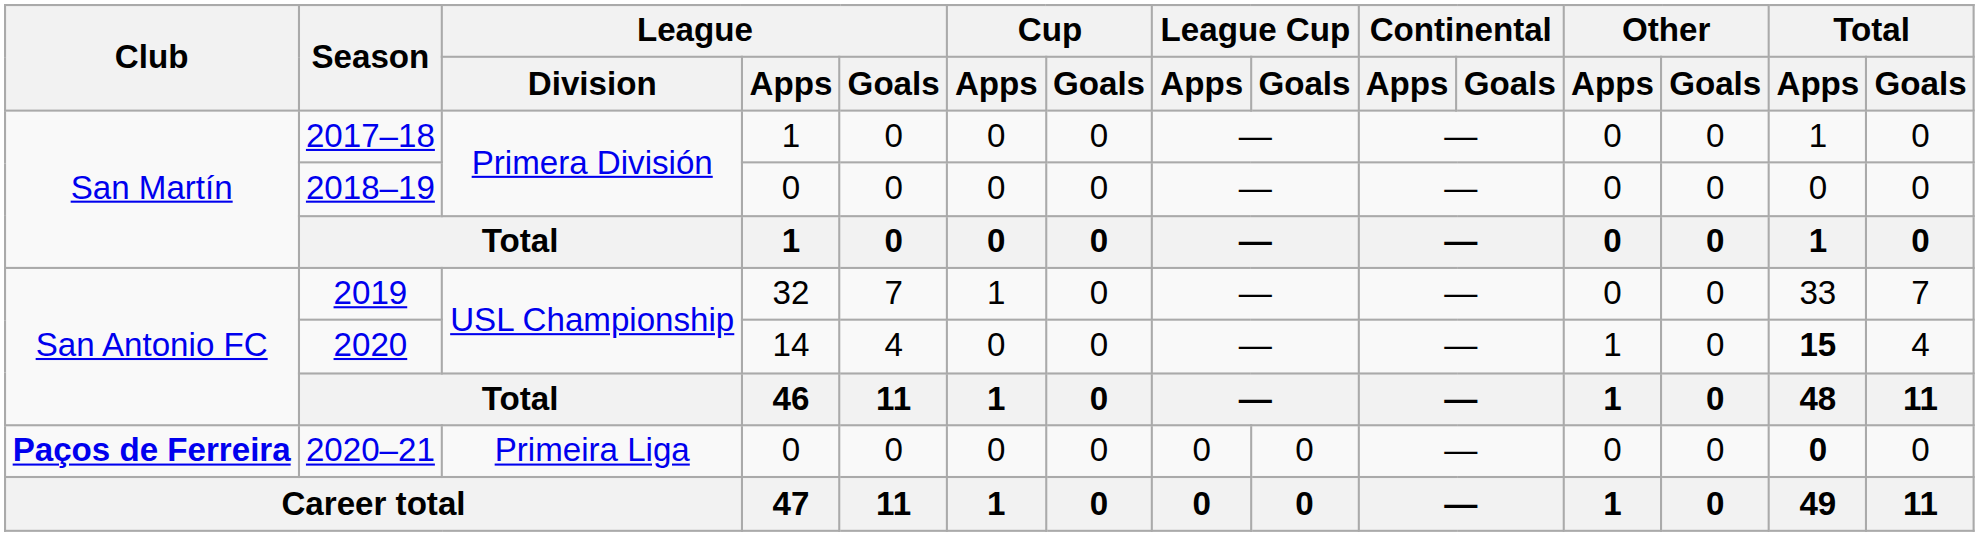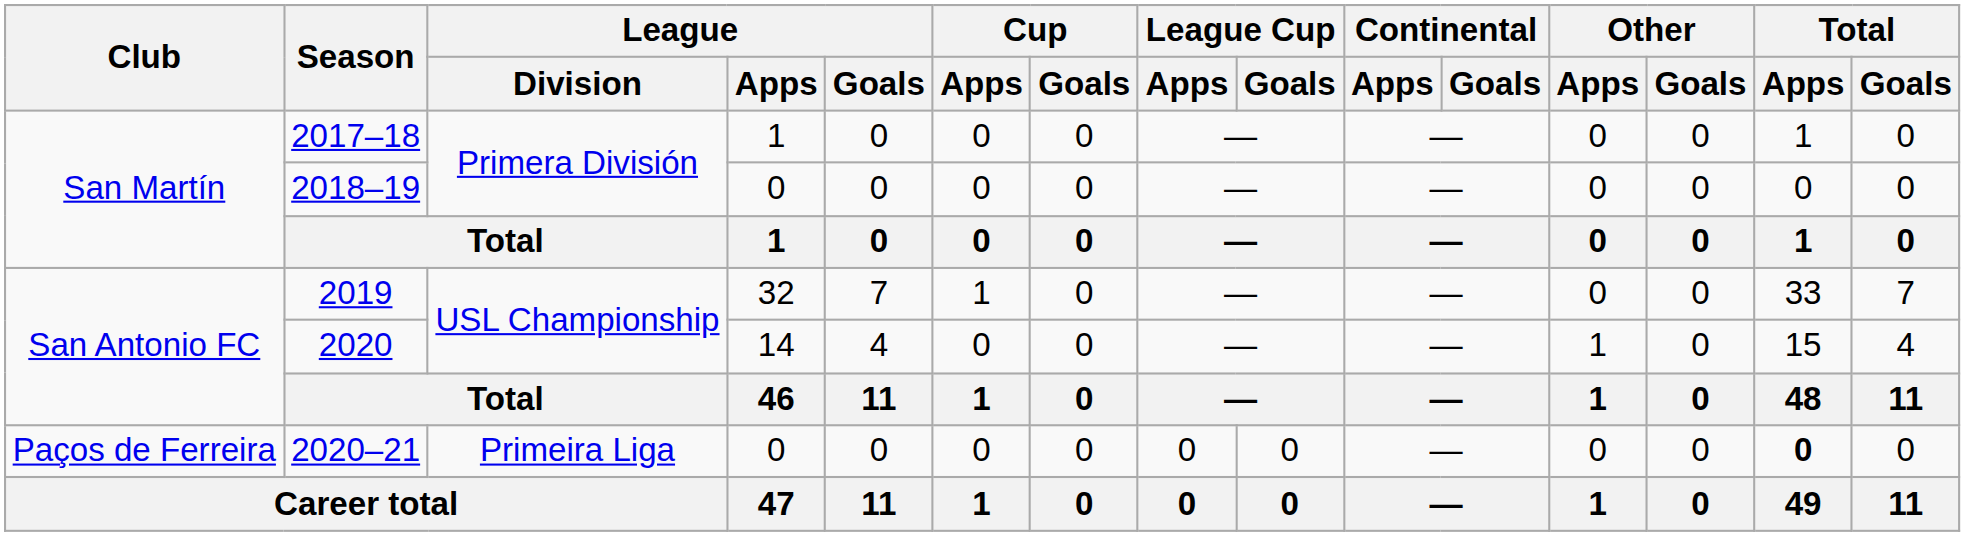(1818, 345) bold -> (1803, 345) normal
(152, 450) bold -> (144, 450) normal
